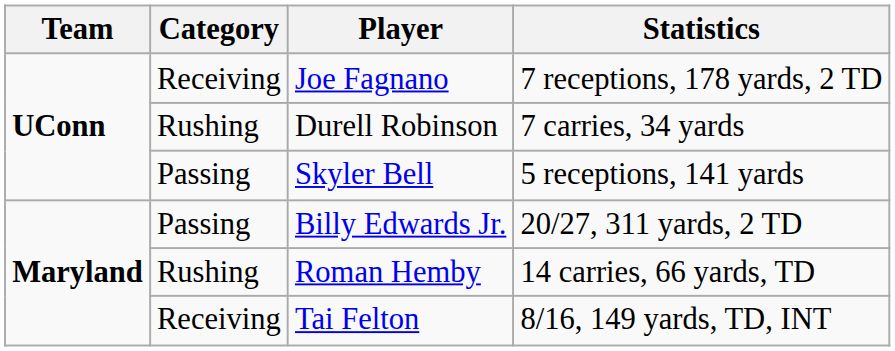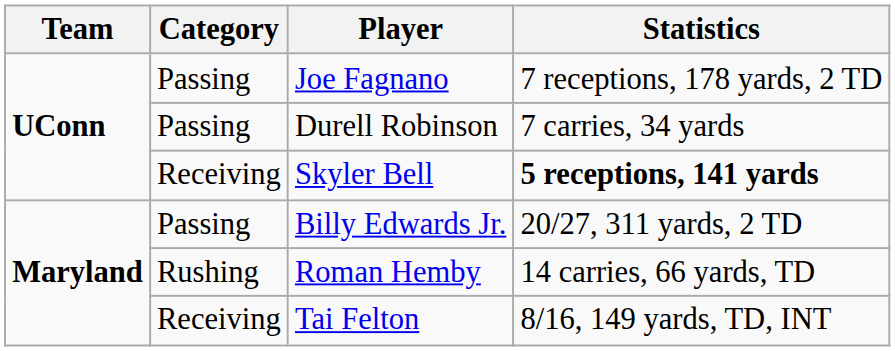(219, 77) Receiving -> (204, 77) Passing
(208, 126) Rushing -> (204, 126) Passing
(204, 174) Passing -> (219, 174) Receiving
(662, 174) normal -> (670, 174) bold
